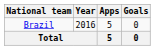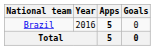(109, 25) normal -> (109, 25) bold
